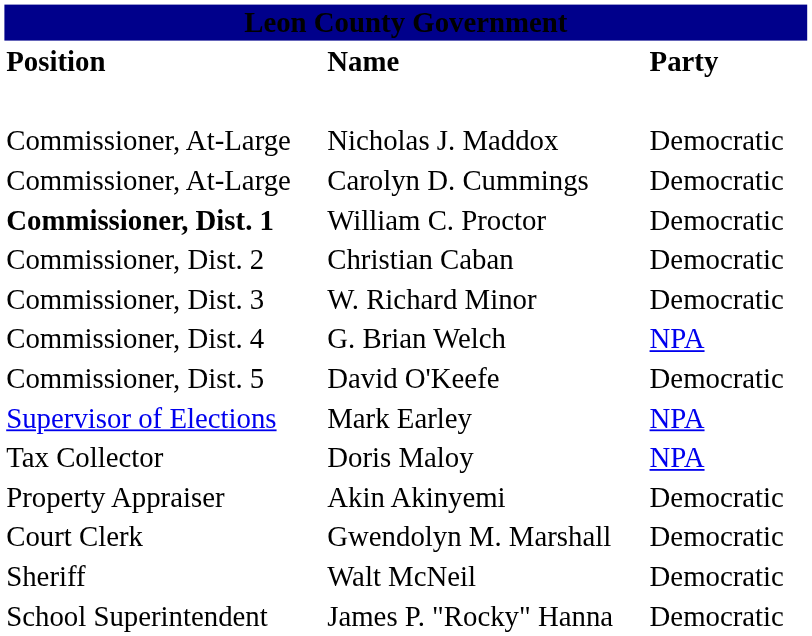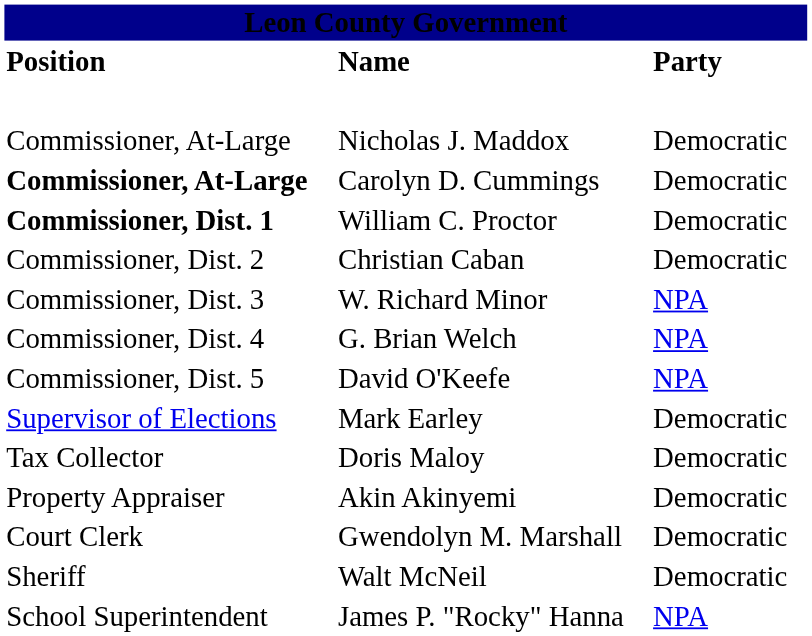(149, 180) normal -> (157, 180) bold
(717, 299) Democratic -> (681, 299) NPA
(717, 378) Democratic -> (681, 378) NPA
(677, 418) NPA -> (720, 418) Democratic
(677, 457) NPA -> (720, 457) Democratic
(717, 616) Democratic -> (681, 616) NPA
